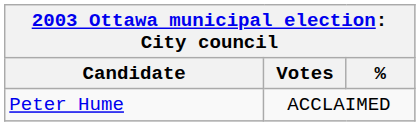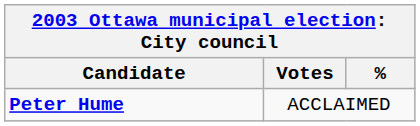(67, 105) normal -> (67, 105) bold
